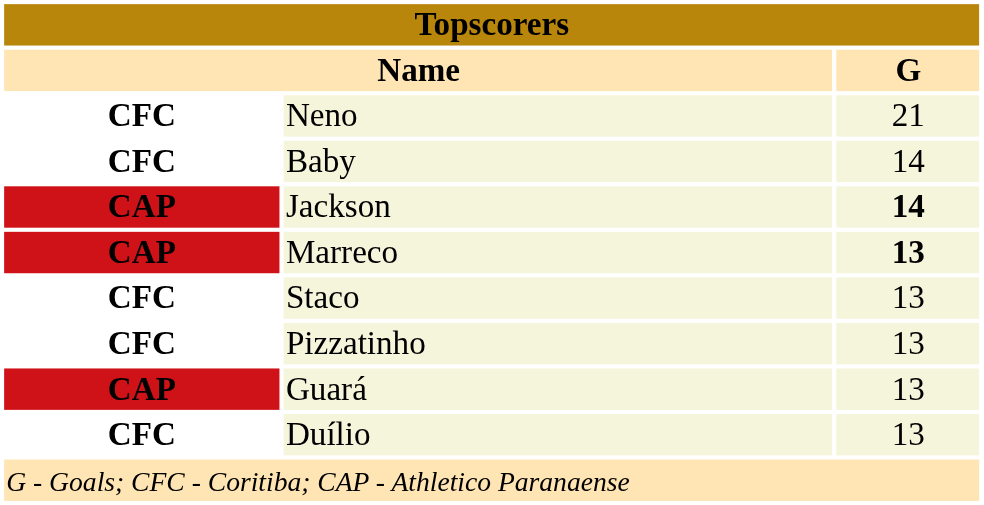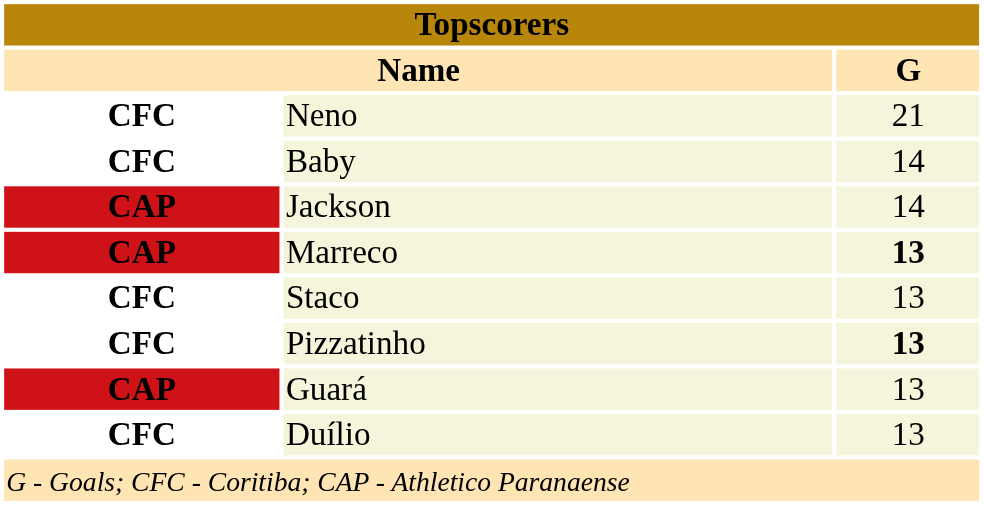(908, 206) bold -> (908, 206) normal
(908, 343) normal -> (908, 343) bold
